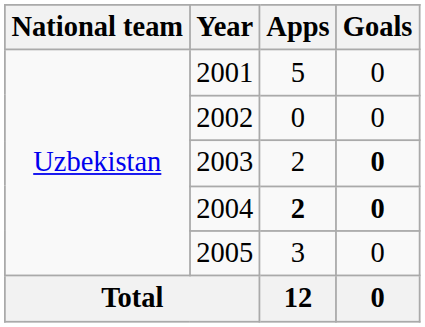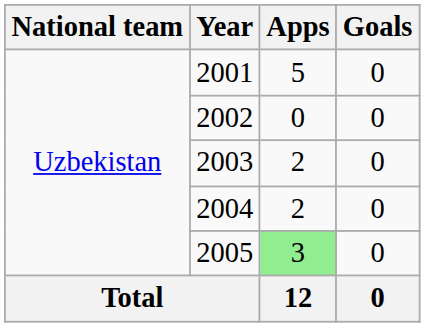(378, 162) bold -> (378, 162) normal
(298, 207) bold -> (298, 207) normal
(378, 207) bold -> (378, 207) normal
(298, 252) no background -> (298, 252) lightgreen background
